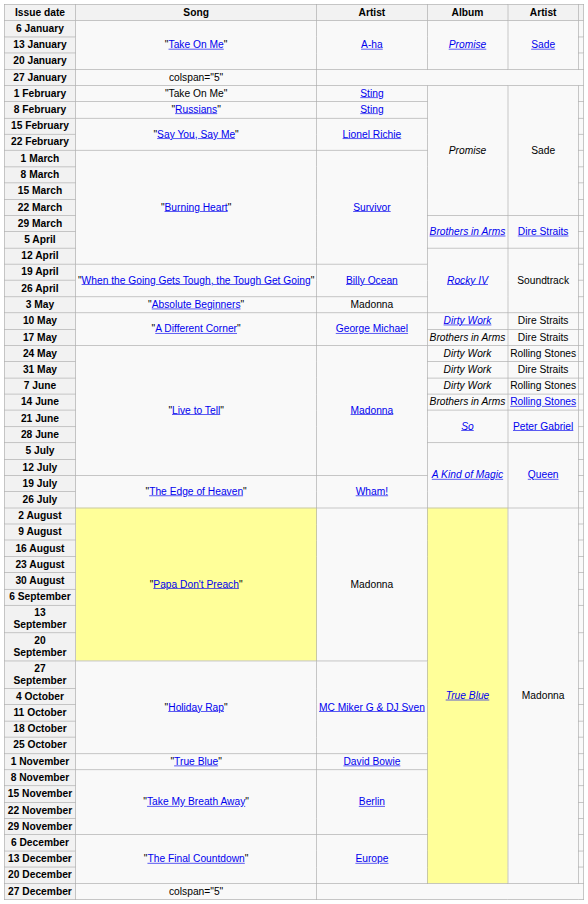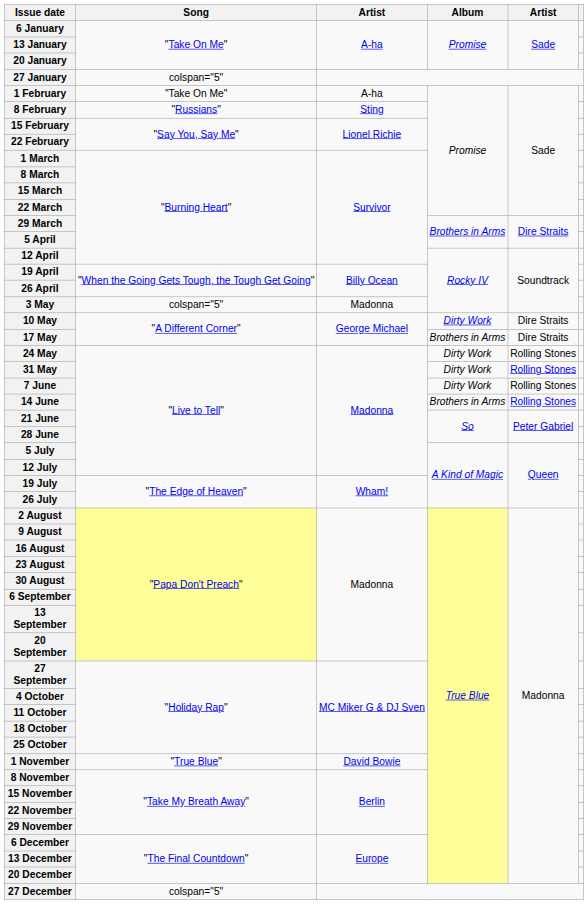(372, 93) Sting -> (372, 93) A-ha
(196, 304) "Absolute Beginners" -> (196, 304) colspan="5"
(543, 369) Dire Straits -> (543, 369) Rolling Stones
